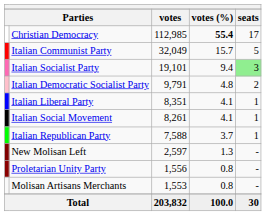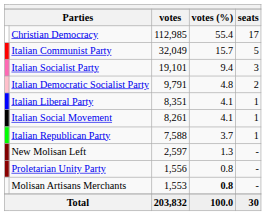(224, 34) bold -> (224, 34) normal
(256, 68) lightgreen background -> (256, 68) no background
(227, 185) normal -> (227, 185) bold
